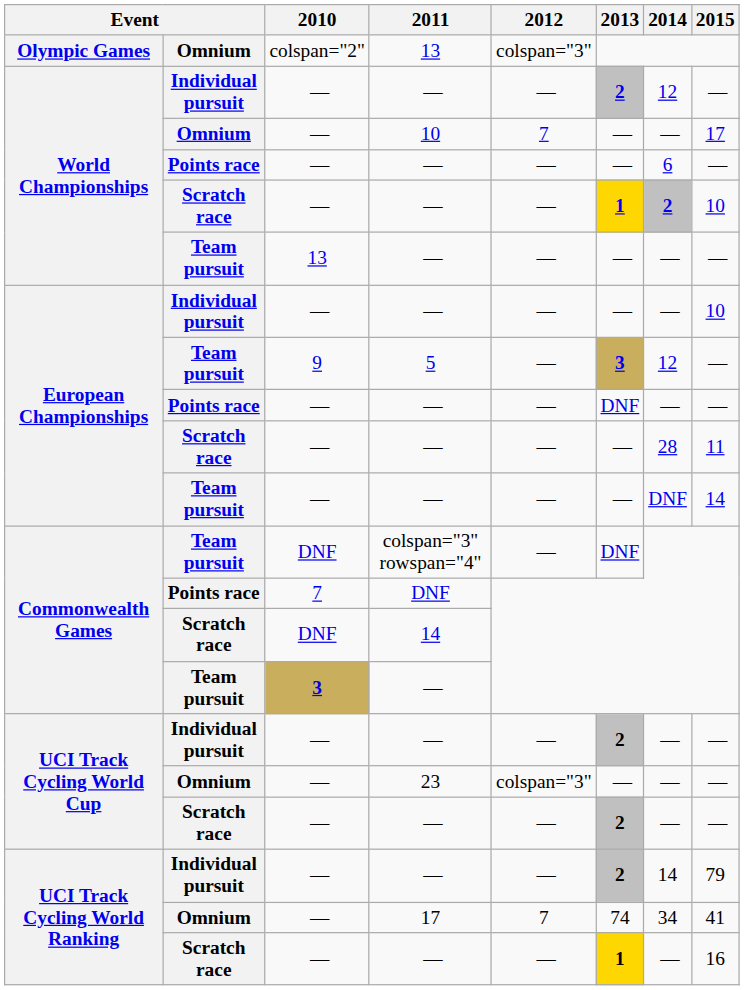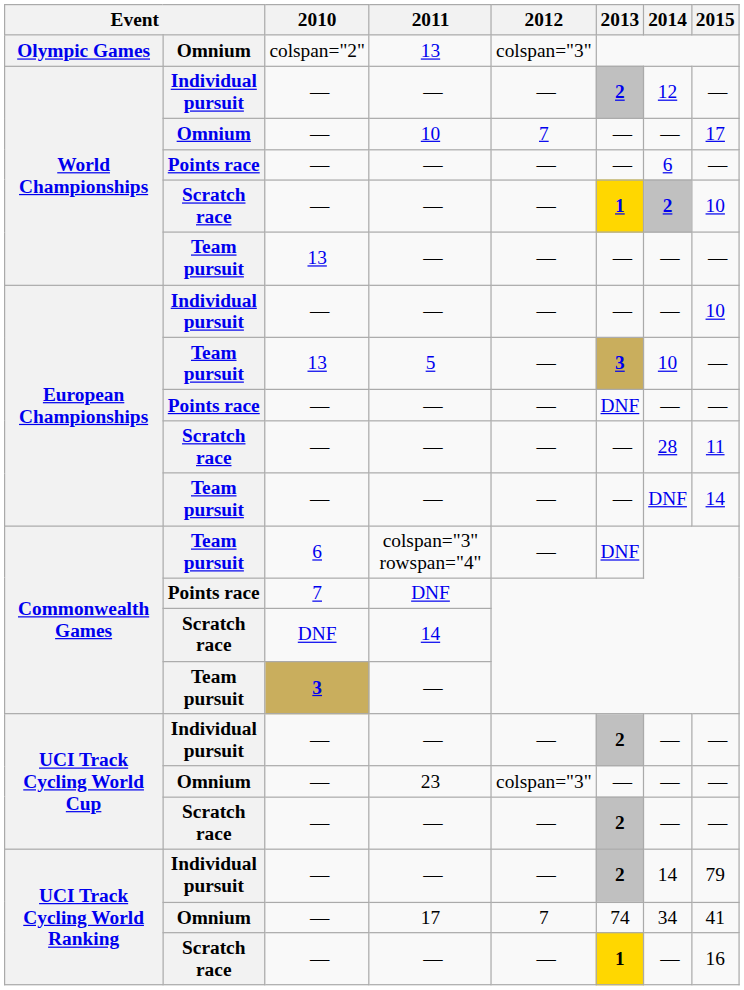(317, 363) 9 -> (317, 363) 13
(668, 363) 12 -> (668, 363) 10
(317, 551) DNF -> (317, 551) 6
